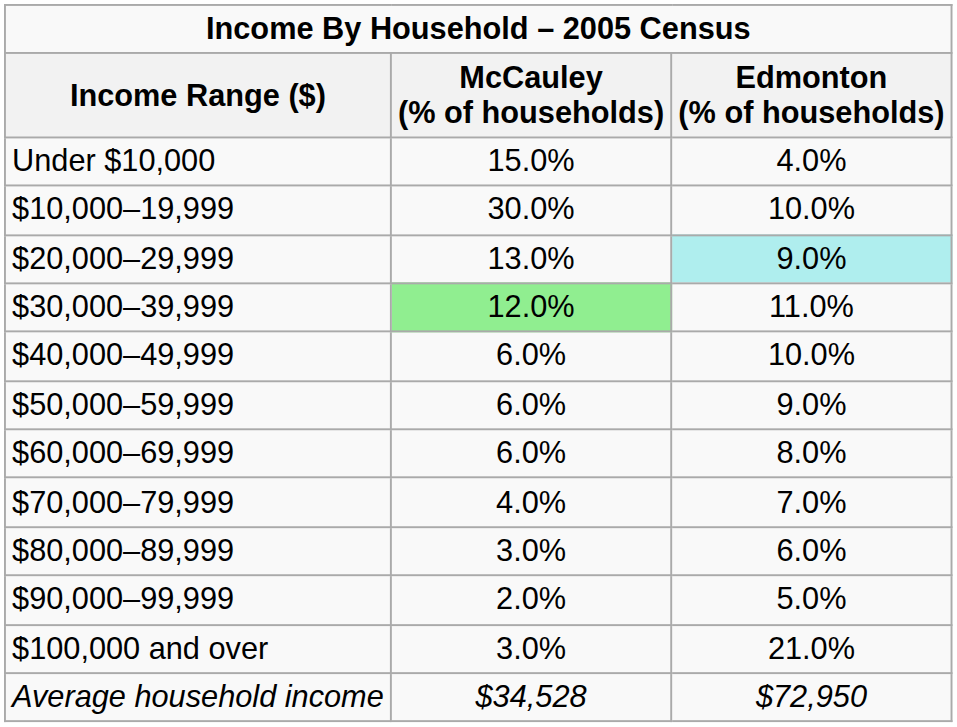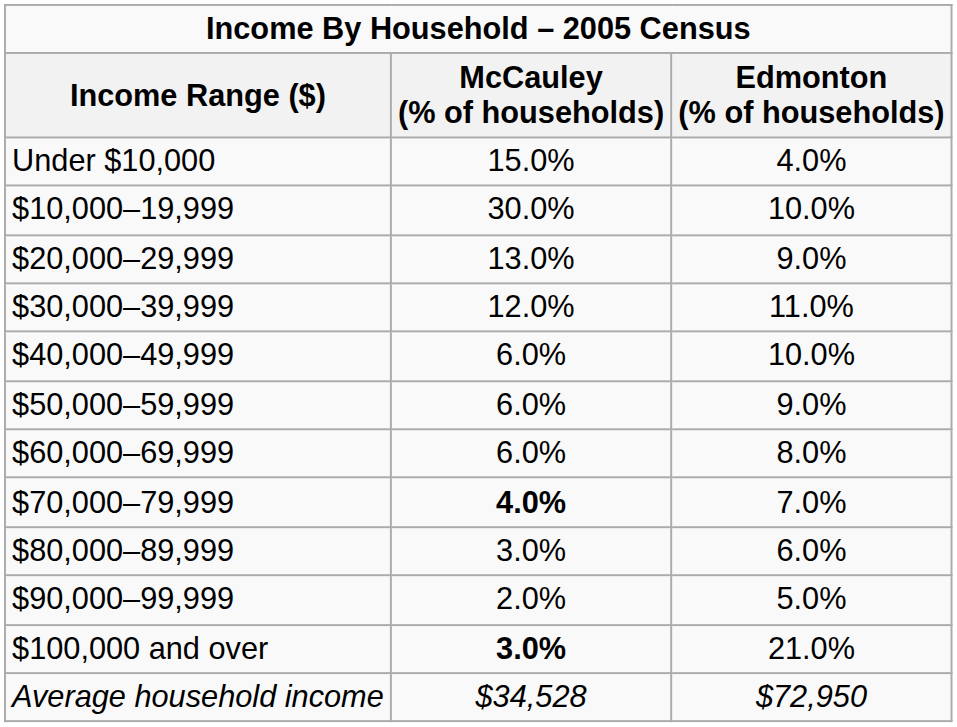(811, 258) paleturquoise background -> (811, 258) no background
(531, 307) lightgreen background -> (531, 307) no background
(531, 501) normal -> (531, 501) bold
(531, 648) normal -> (531, 648) bold
